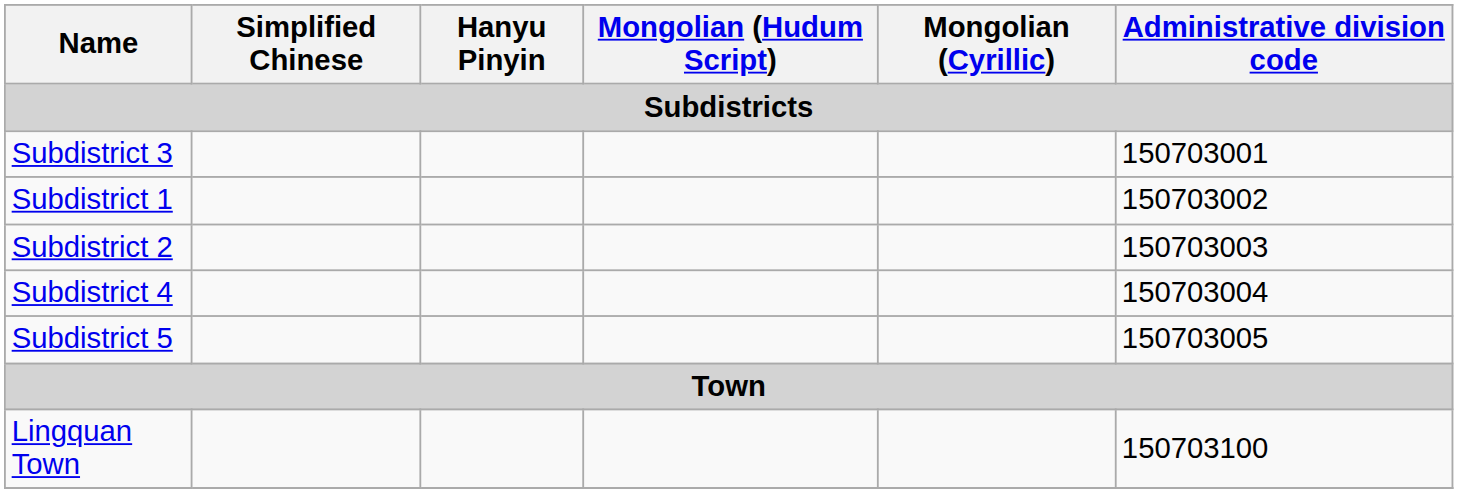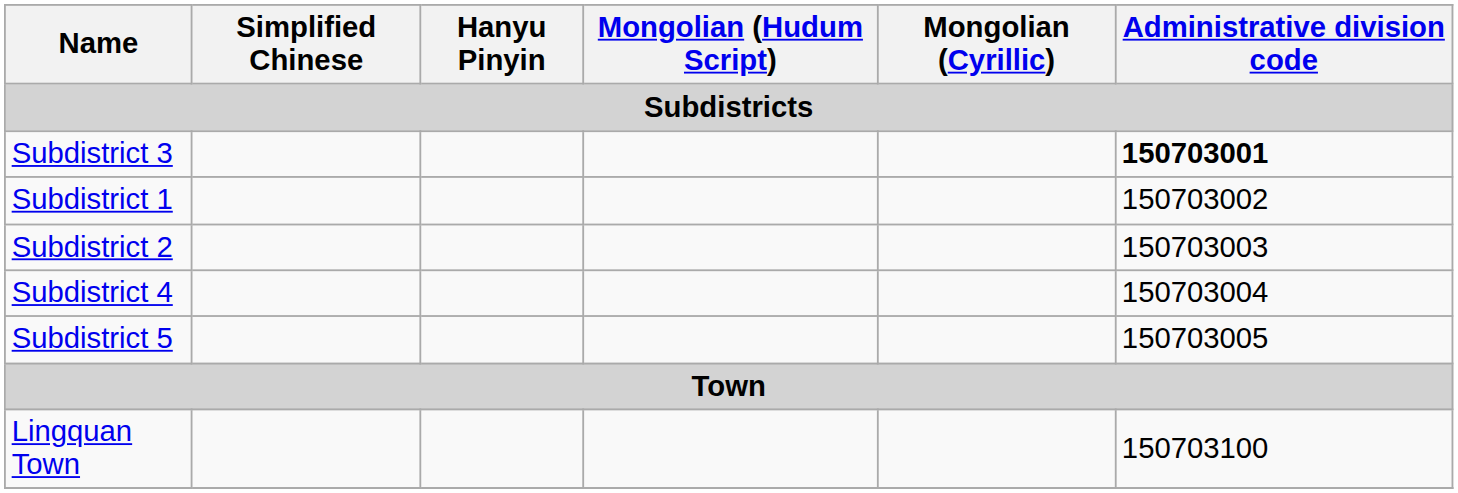(1195, 153) normal -> (1195, 153) bold
